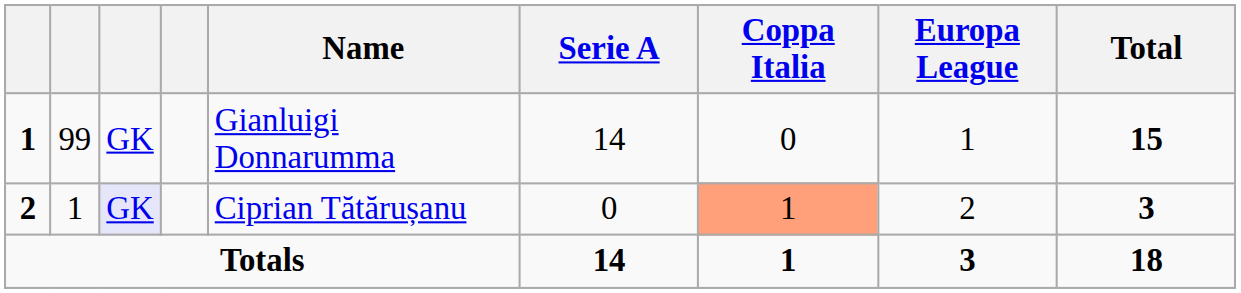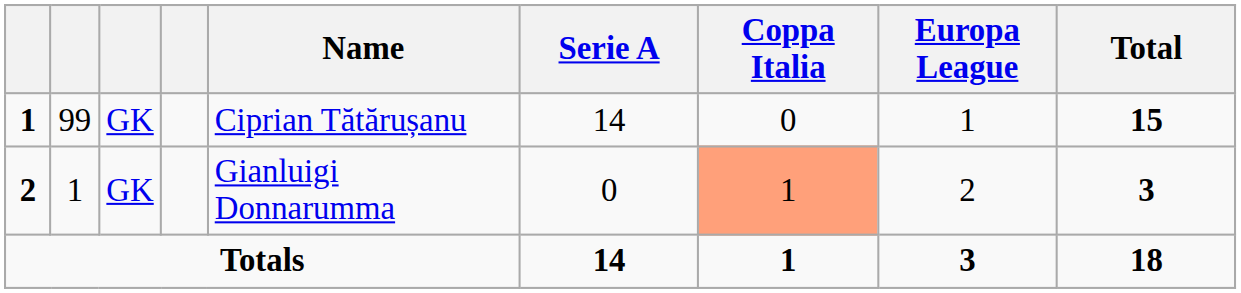(305, 137) Gianluigi Donnarumma -> (341, 119) Ciprian Tătărușanu
(130, 208) lavender background -> (130, 189) no background
(341, 208) Ciprian Tătărușanu -> (305, 189) Gianluigi Donnarumma
